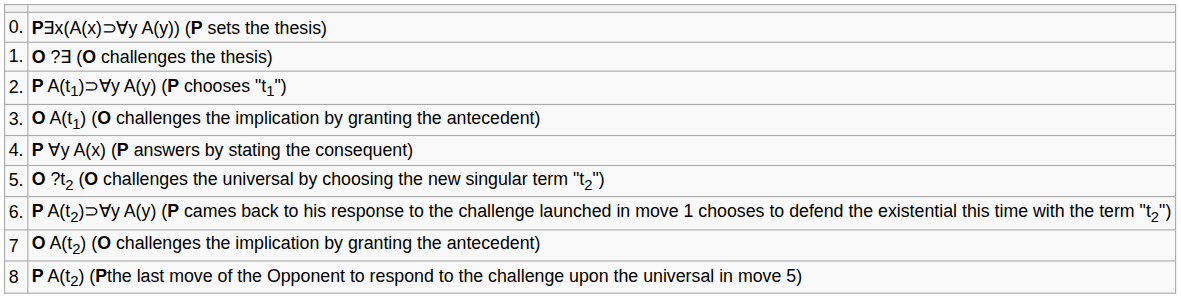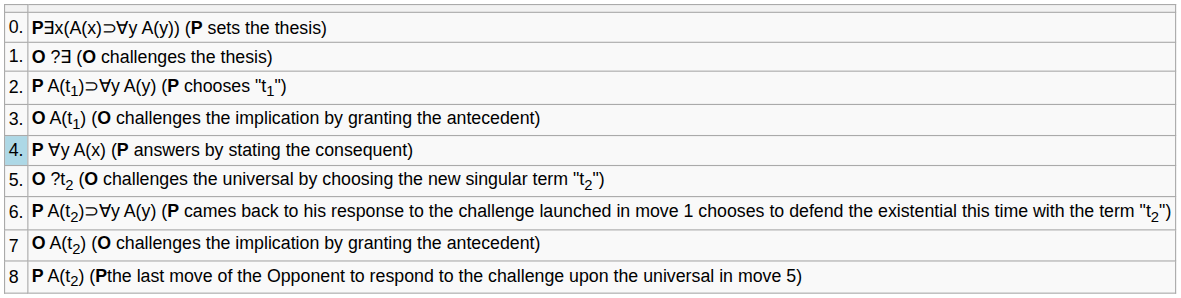(16, 150) no background -> (16, 150) lightblue background
